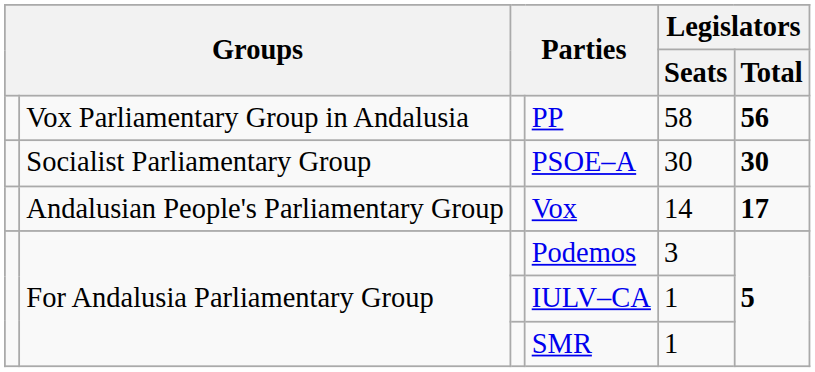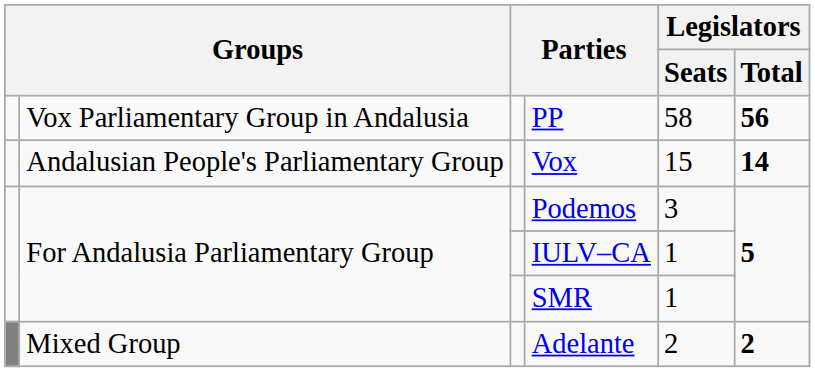- row: (584, 162)
(678, 207) 14 -> (678, 162) 15
(755, 207) 17 -> (755, 162) 14
+ row: (583, 343)
